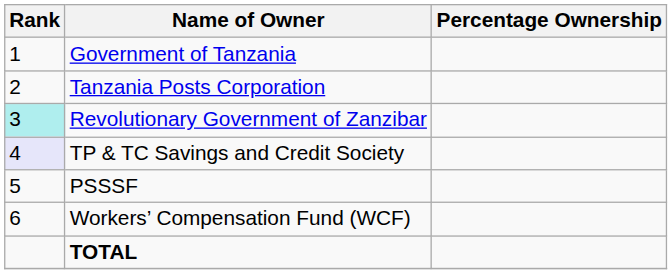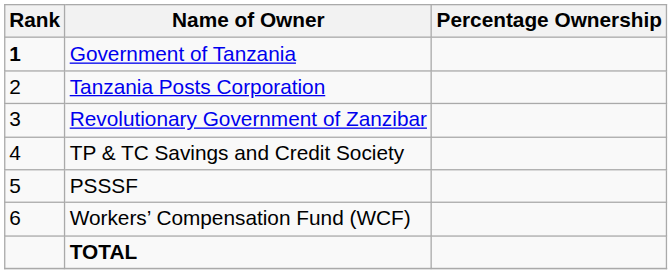(15, 53) normal -> (15, 53) bold
(15, 119) paleturquoise background -> (15, 119) no background
(15, 152) lavender background -> (15, 152) no background
